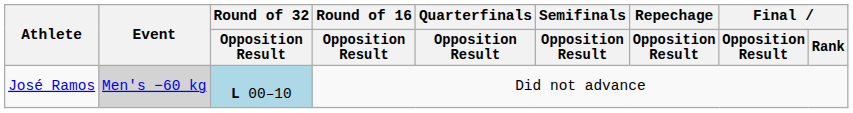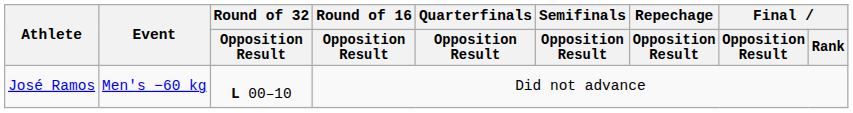(154, 86) lightgrey background -> (154, 86) no background
(261, 95) lightblue background -> (261, 95) no background
